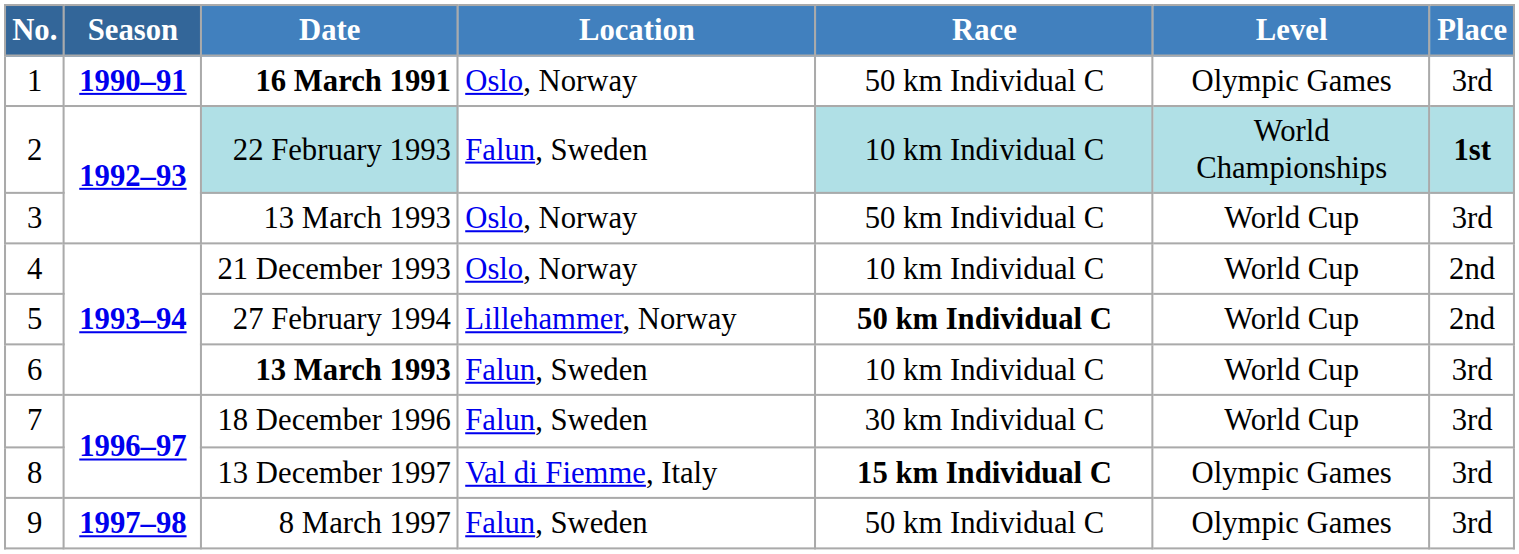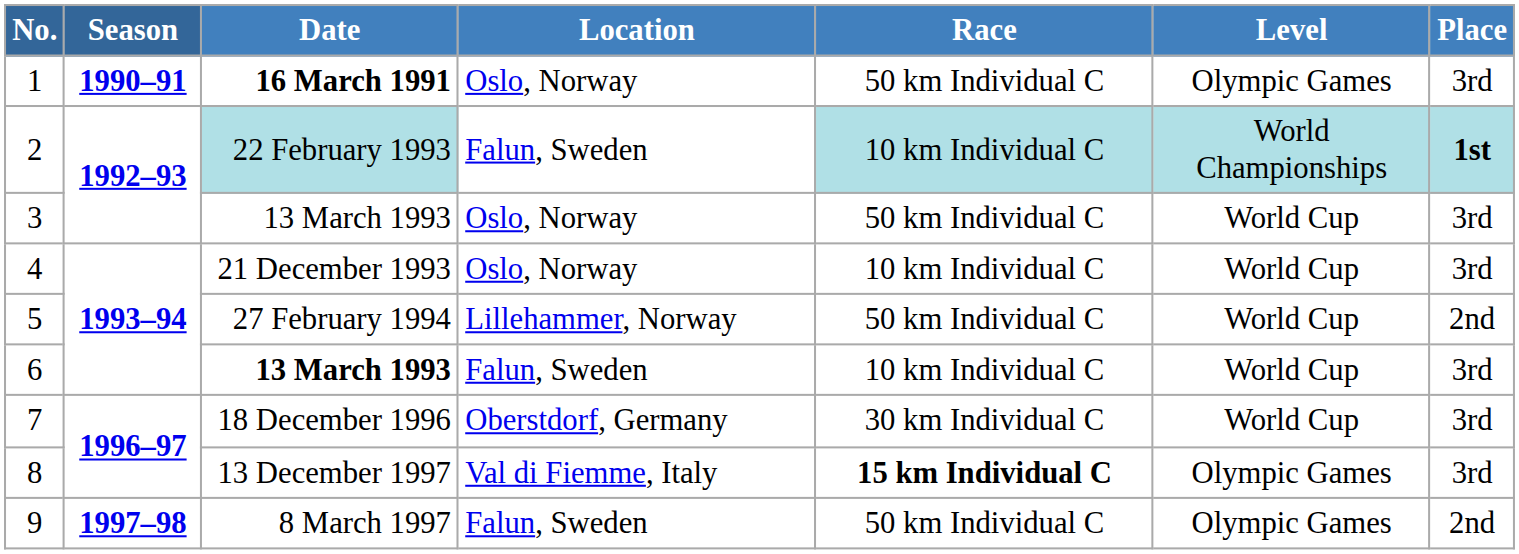(1472, 268) 2nd -> (1472, 268) 3rd
(984, 319) bold -> (984, 319) normal
(556, 420) Falun, Sweden -> (596, 420) Oberstdorf, Germany
(1472, 521) 3rd -> (1472, 521) 2nd
